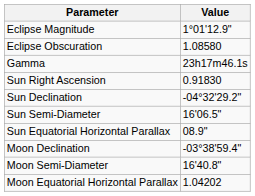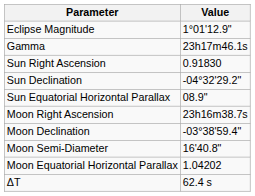- row: (54, 47)
- row: (54, 115)
+ row: (60, 115)
+ row: (14, 183)
